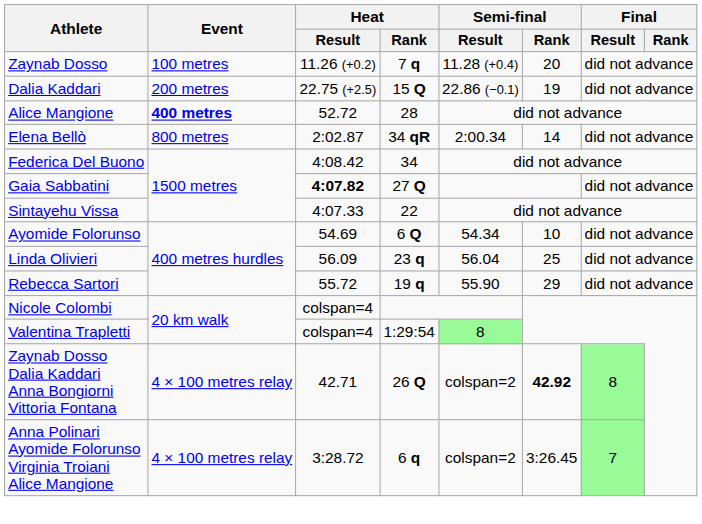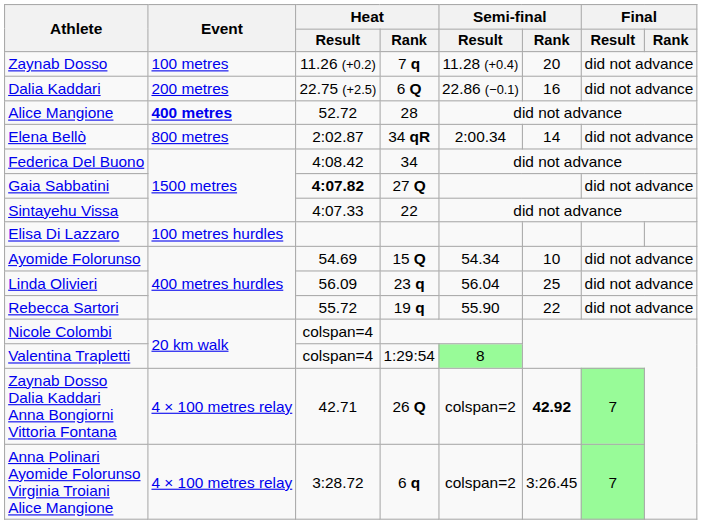(409, 89) 15 Q -> (409, 89) 6 Q
(552, 89) 19 -> (552, 89) 16
+ row: (64, 235)
(409, 235) 6 Q -> (409, 259) 15 Q
(552, 283) 29 -> (552, 308) 22
(613, 382) 8 -> (613, 407) 7
